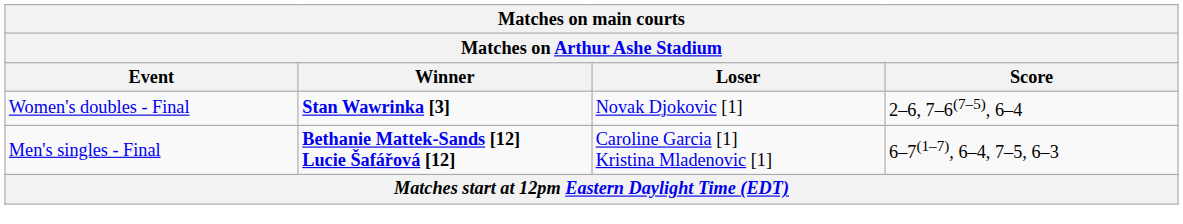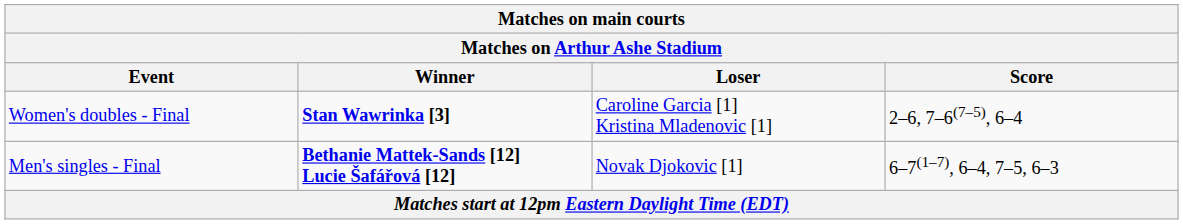(669, 108) Novak Djokovic [1] -> (684, 116) Caroline Garcia [1] Kristina Mladenovic [1]
(684, 149) Caroline Garcia [1] Kristina Mladenovic [1] -> (669, 165) Novak Djokovic [1]
